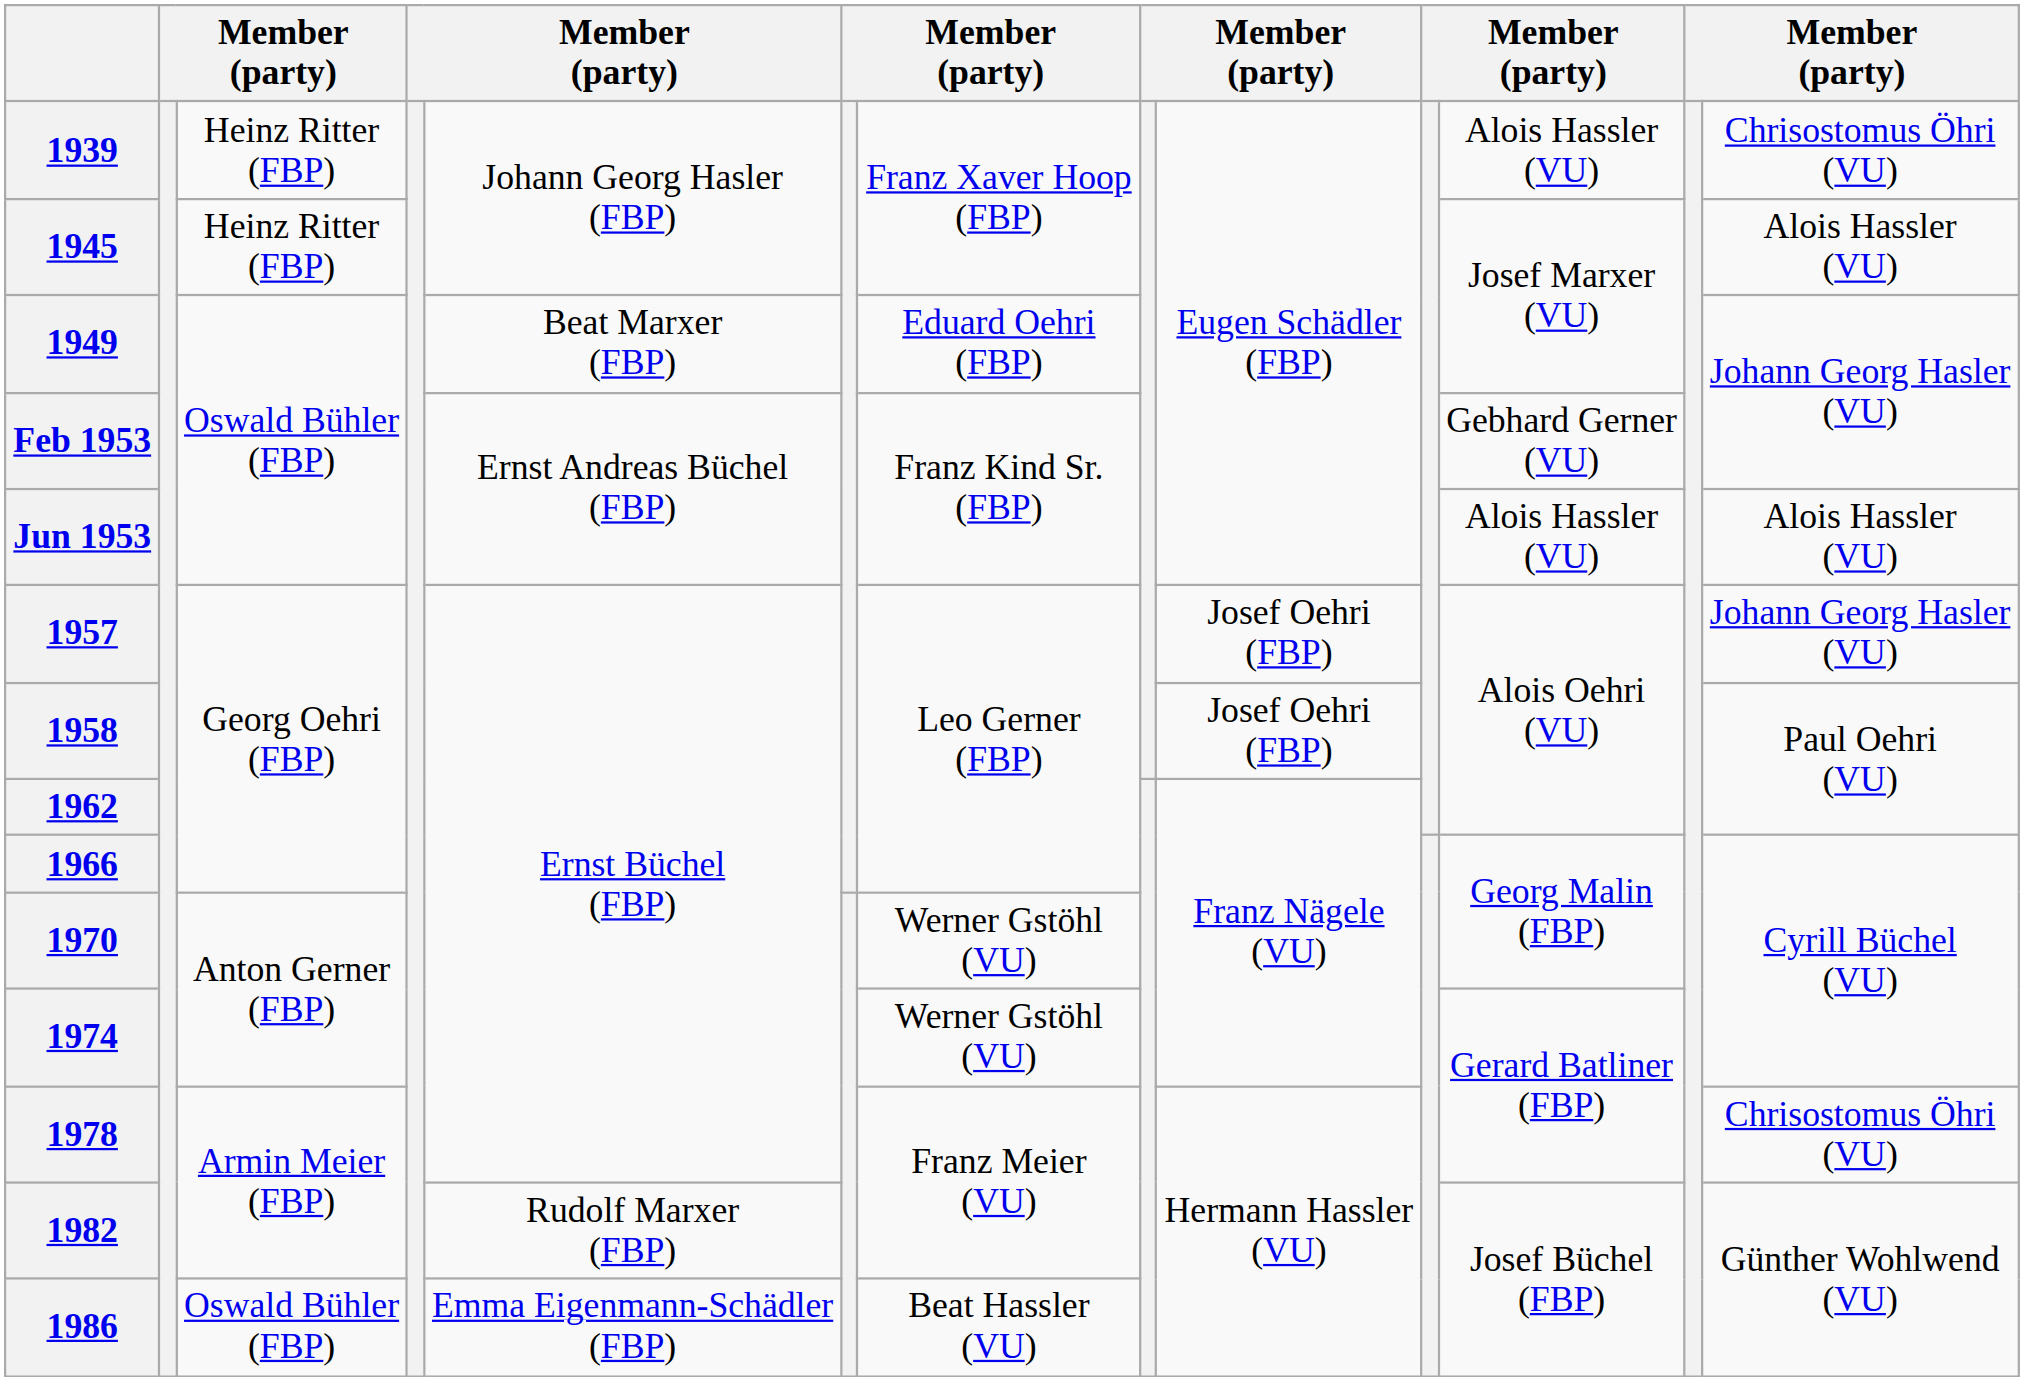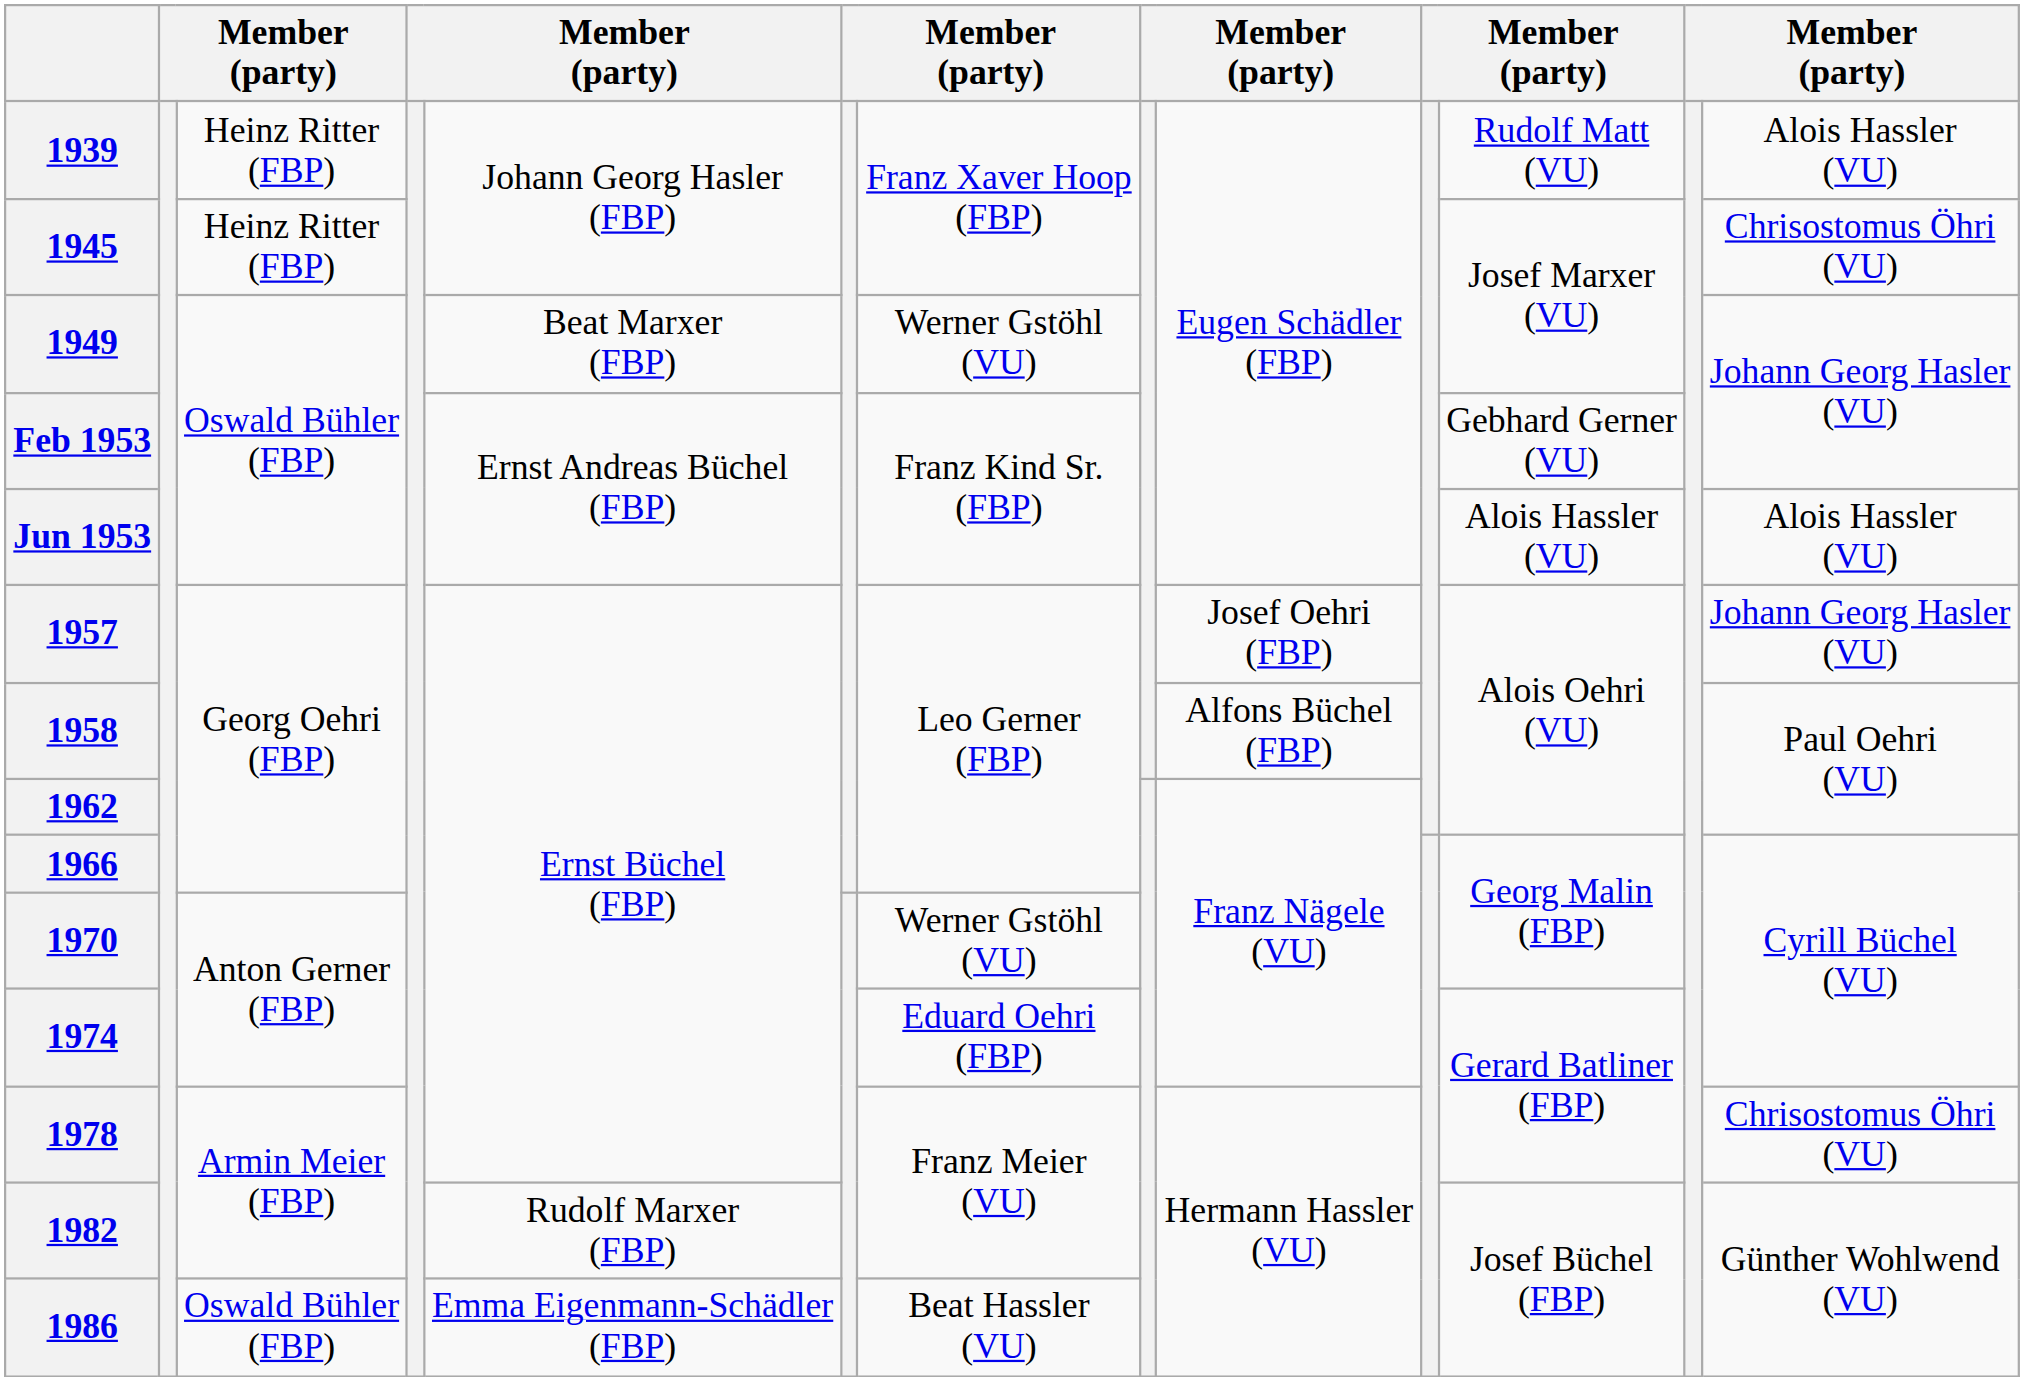(1562, 149) Alois Hassler (VU) -> (1562, 149) Rudolf Matt (VU)
(1860, 149) Chrisostomus Öhri (VU) -> (1860, 149) Alois Hassler (VU)
(1860, 246) Alois Hassler (VU) -> (1860, 246) Chrisostomus Öhri (VU)
(999, 343) Eduard Oehri (FBP) -> (999, 343) Werner Gstöhl (VU)
(1289, 729) Josef Oehri (FBP) -> (1289, 729) Alfons Büchel (FBP)
(999, 1036) Werner Gstöhl (VU) -> (999, 1036) Eduard Oehri (FBP)
